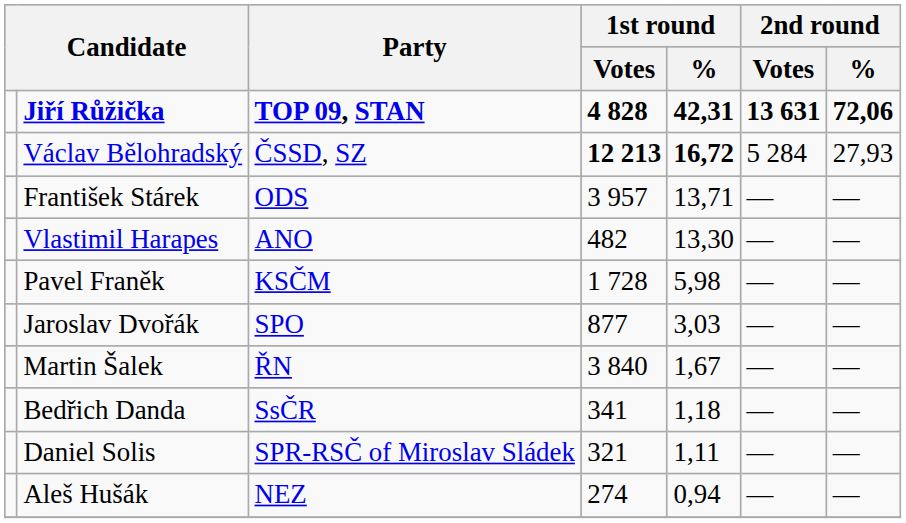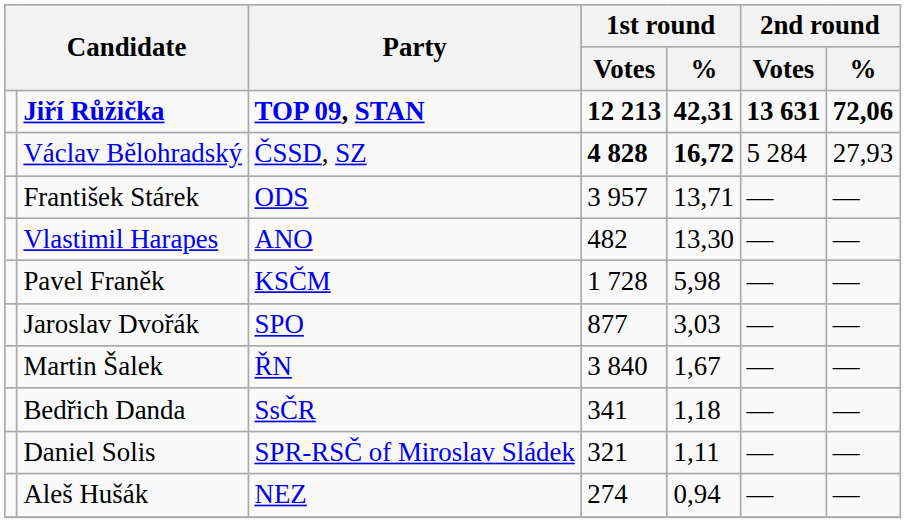(618, 111) 4 828 -> (624, 111) 12 213
(624, 153) 12 213 -> (618, 153) 4 828
